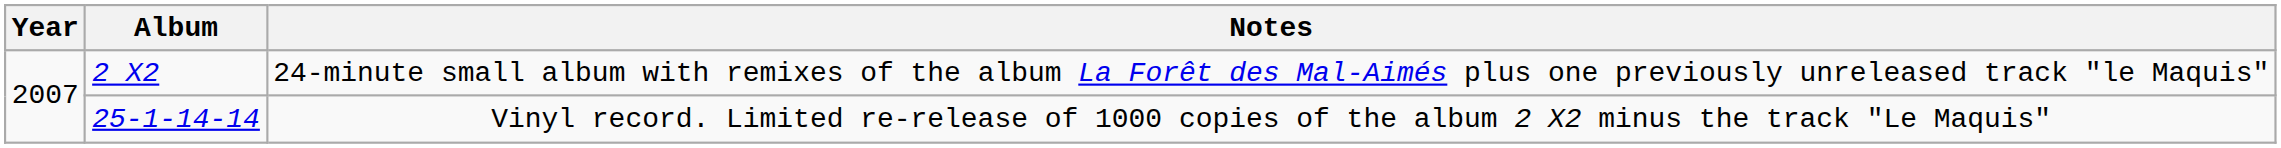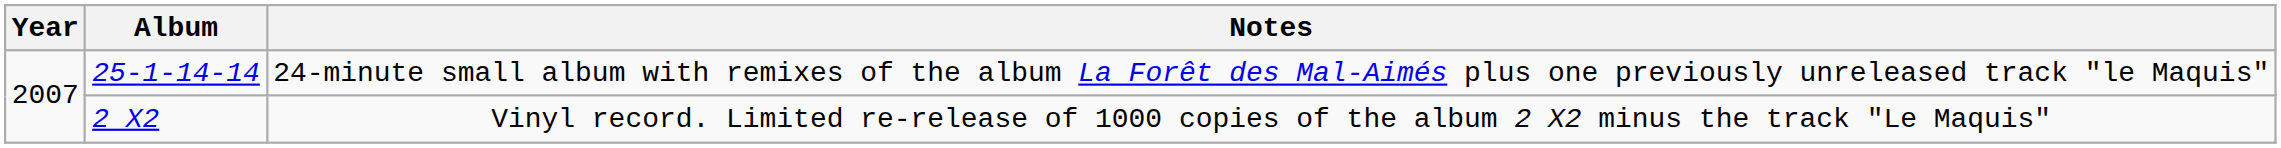(126, 73) 2 X2 -> (176, 73) 25-1-14-14
(176, 119) 25-1-14-14 -> (126, 119) 2 X2
